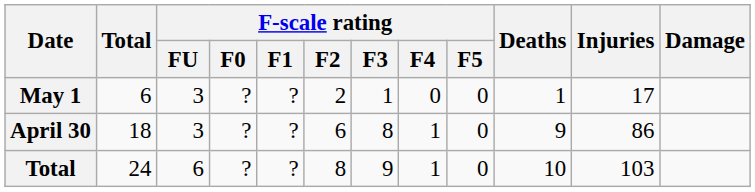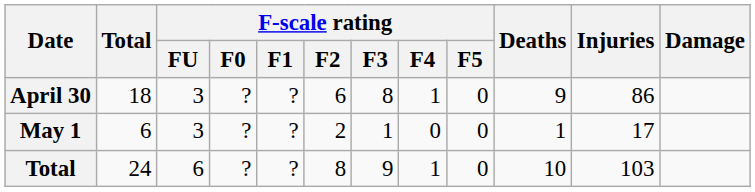rows swapped: (50, 131) <-> (50, 95)
